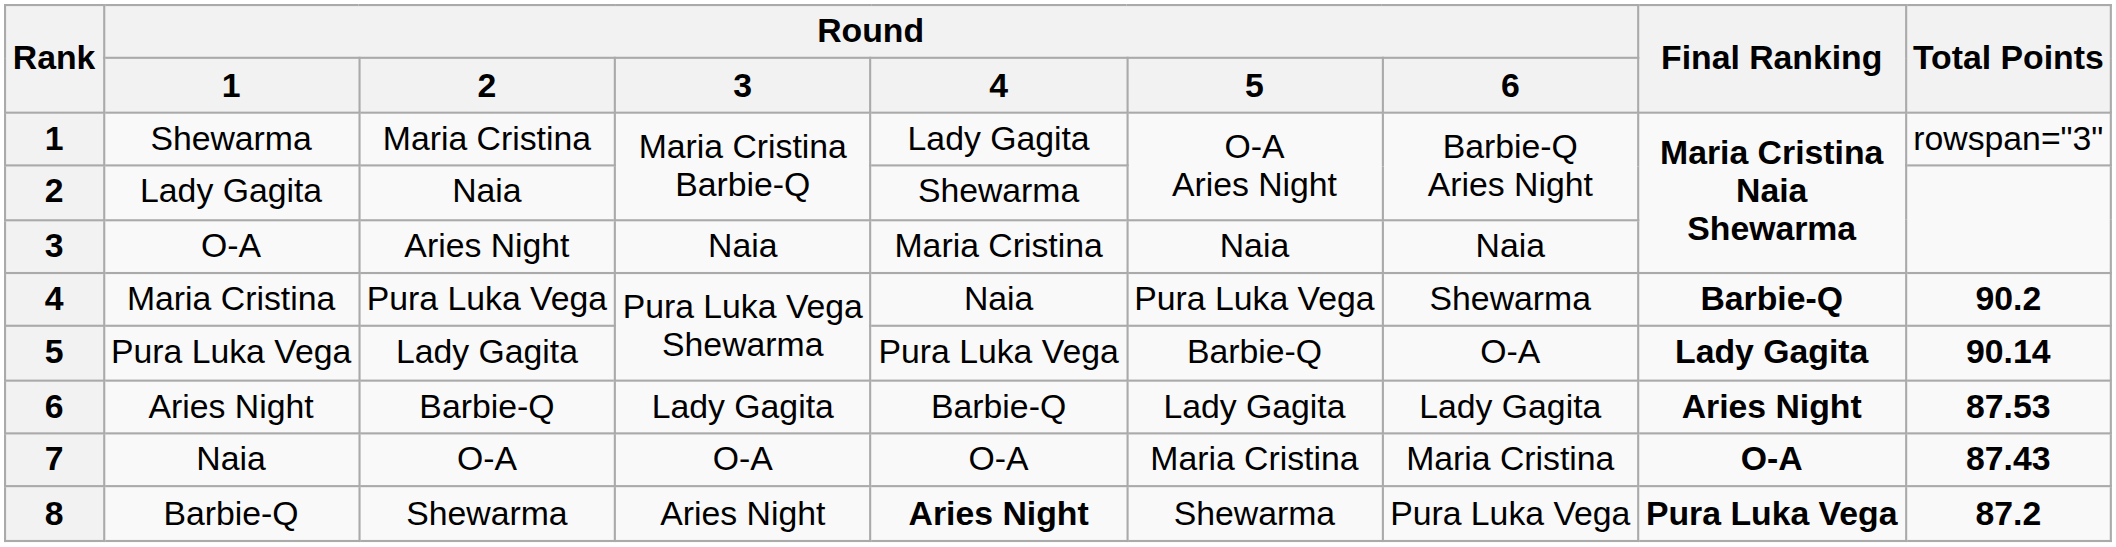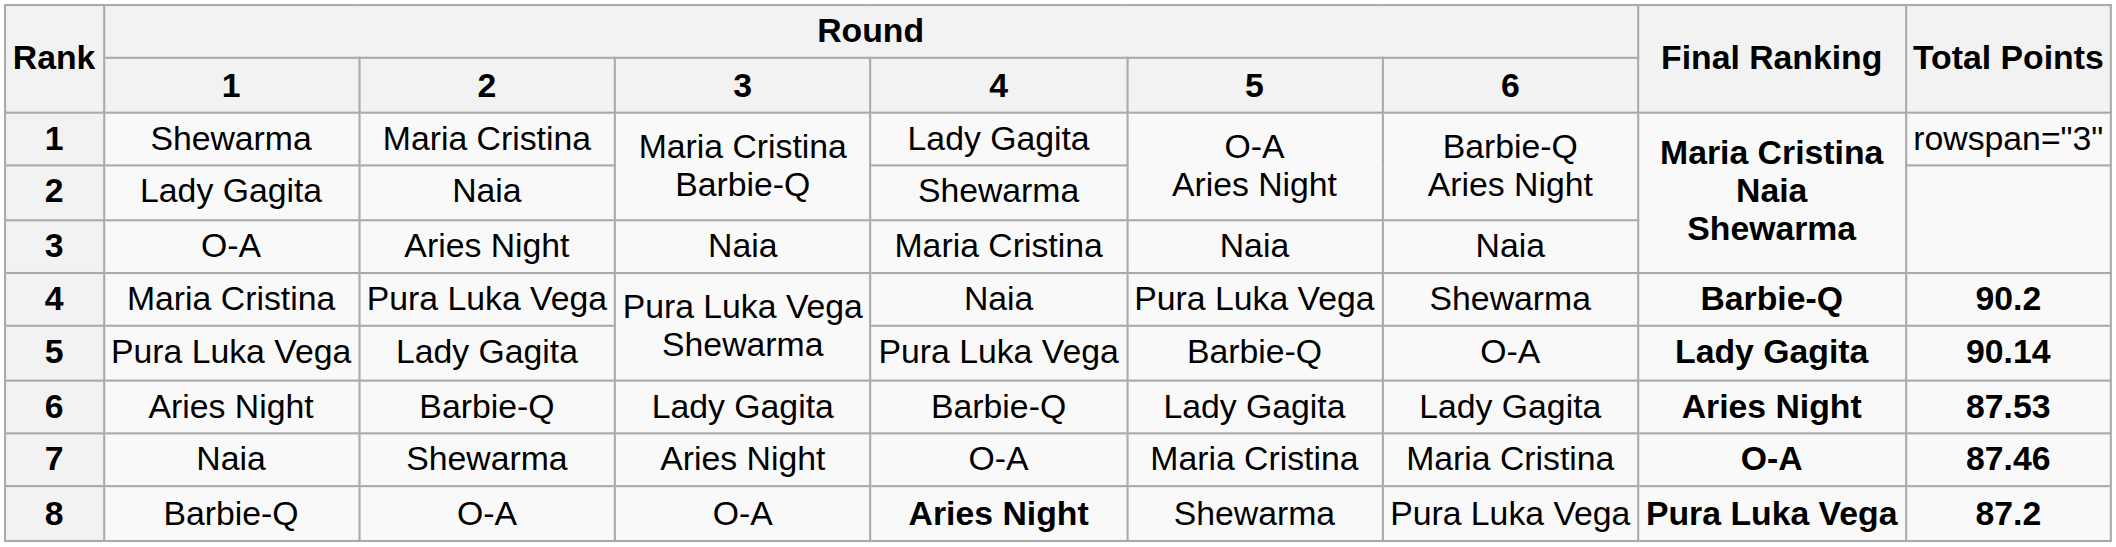(487, 459) O-A -> (487, 459) Shewarma
(743, 459) O-A -> (743, 459) Aries Night
(2008, 459) 87.43 -> (2008, 459) 87.46
(487, 513) Shewarma -> (487, 513) O-A
(743, 513) Aries Night -> (743, 513) O-A
